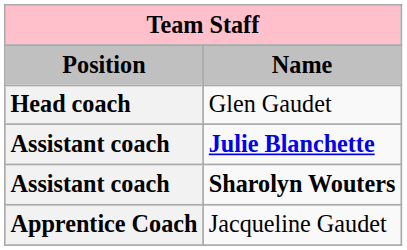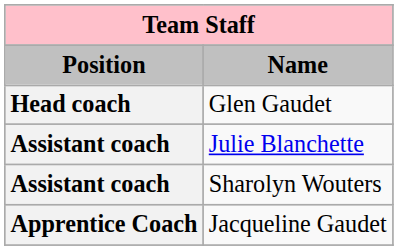(292, 144) bold -> (286, 144) normal
(302, 184) bold -> (295, 184) normal
